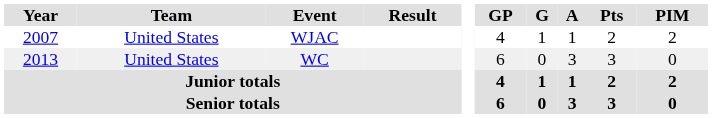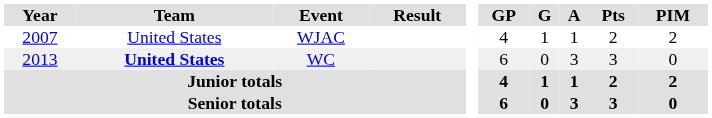(171, 58) normal -> (174, 58) bold
